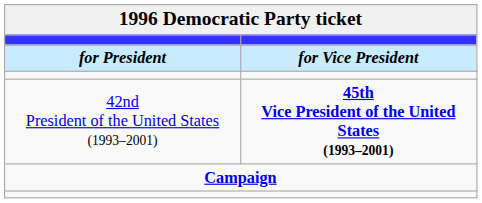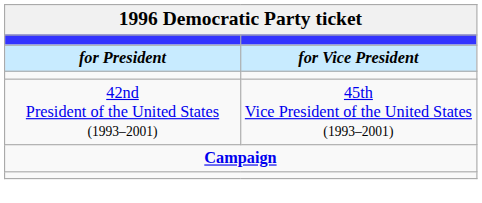(358, 121) bold -> (358, 112) normal
